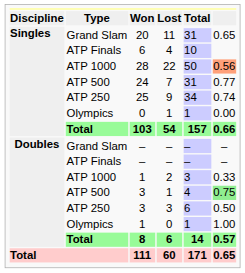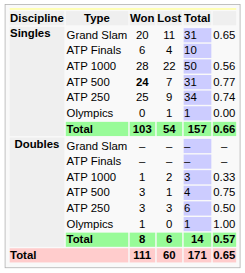(224, 66) lightsalmon background -> (224, 66) no background
(142, 82) normal -> (142, 82) bold
(224, 193) lightgreen background -> (224, 193) no background
